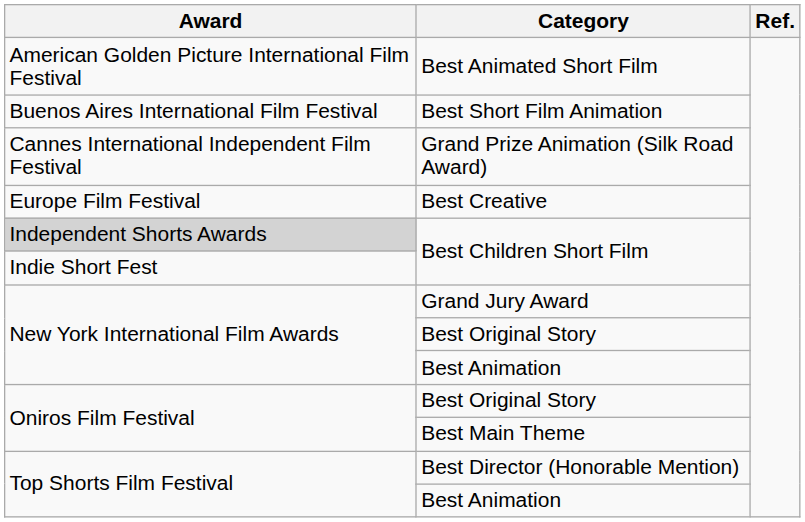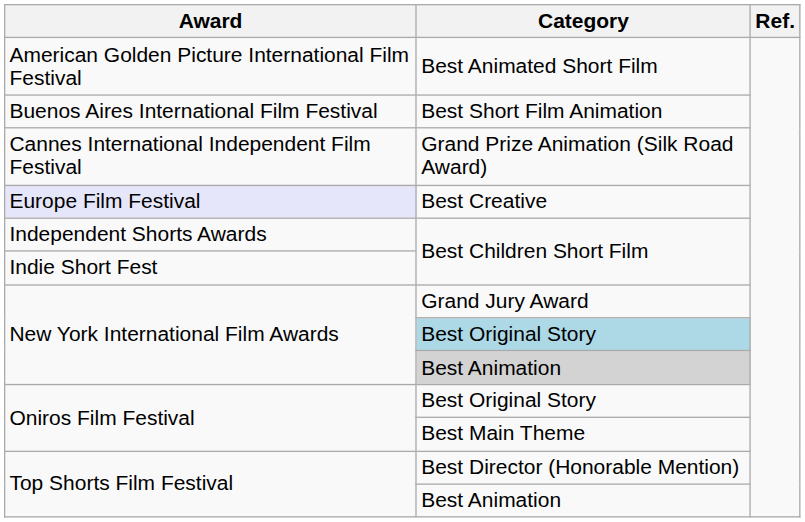(105, 201) no background -> (105, 201) lavender background
(138, 234) lightgrey background -> (138, 234) no background
(509, 334) no background -> (509, 334) lightblue background
(491, 367) no background -> (491, 367) lightgrey background
